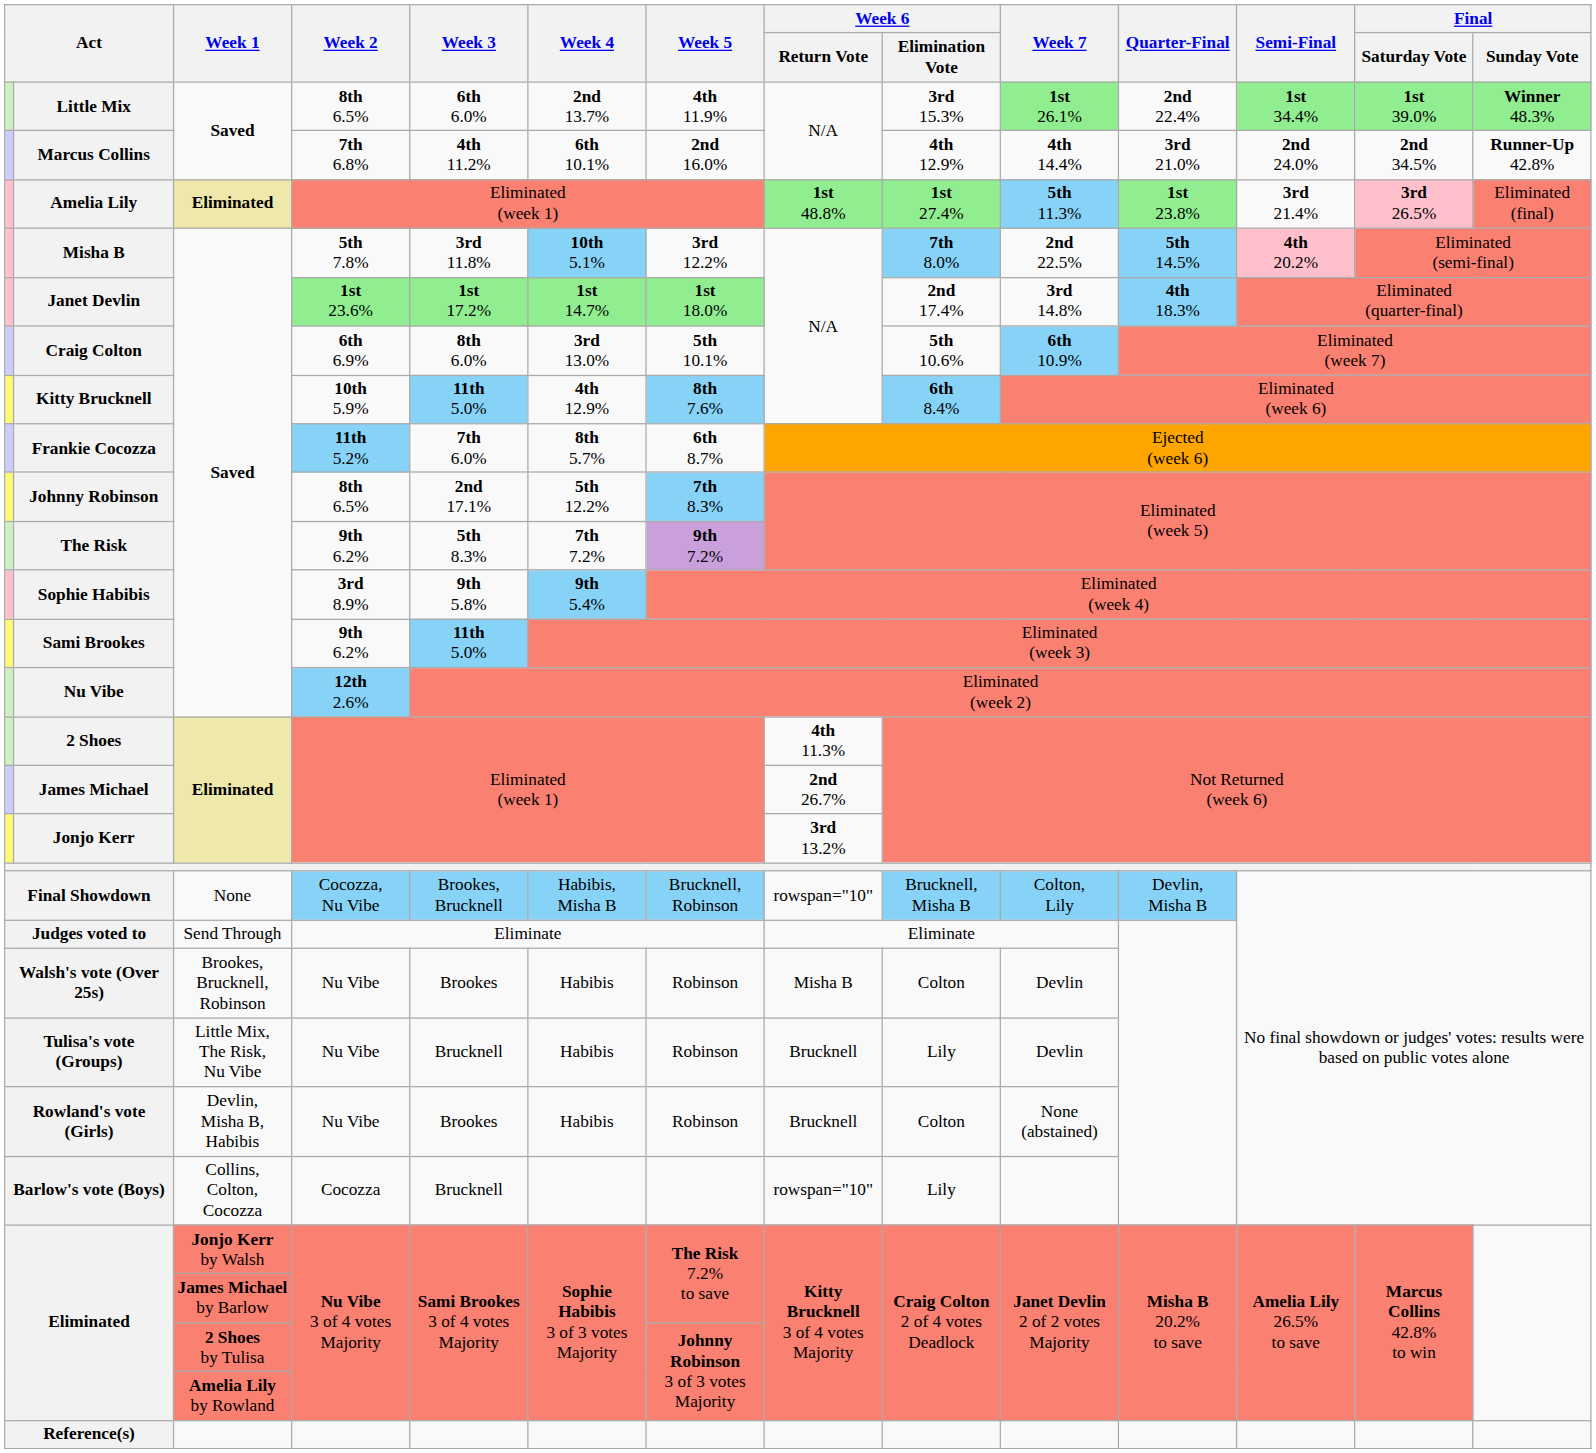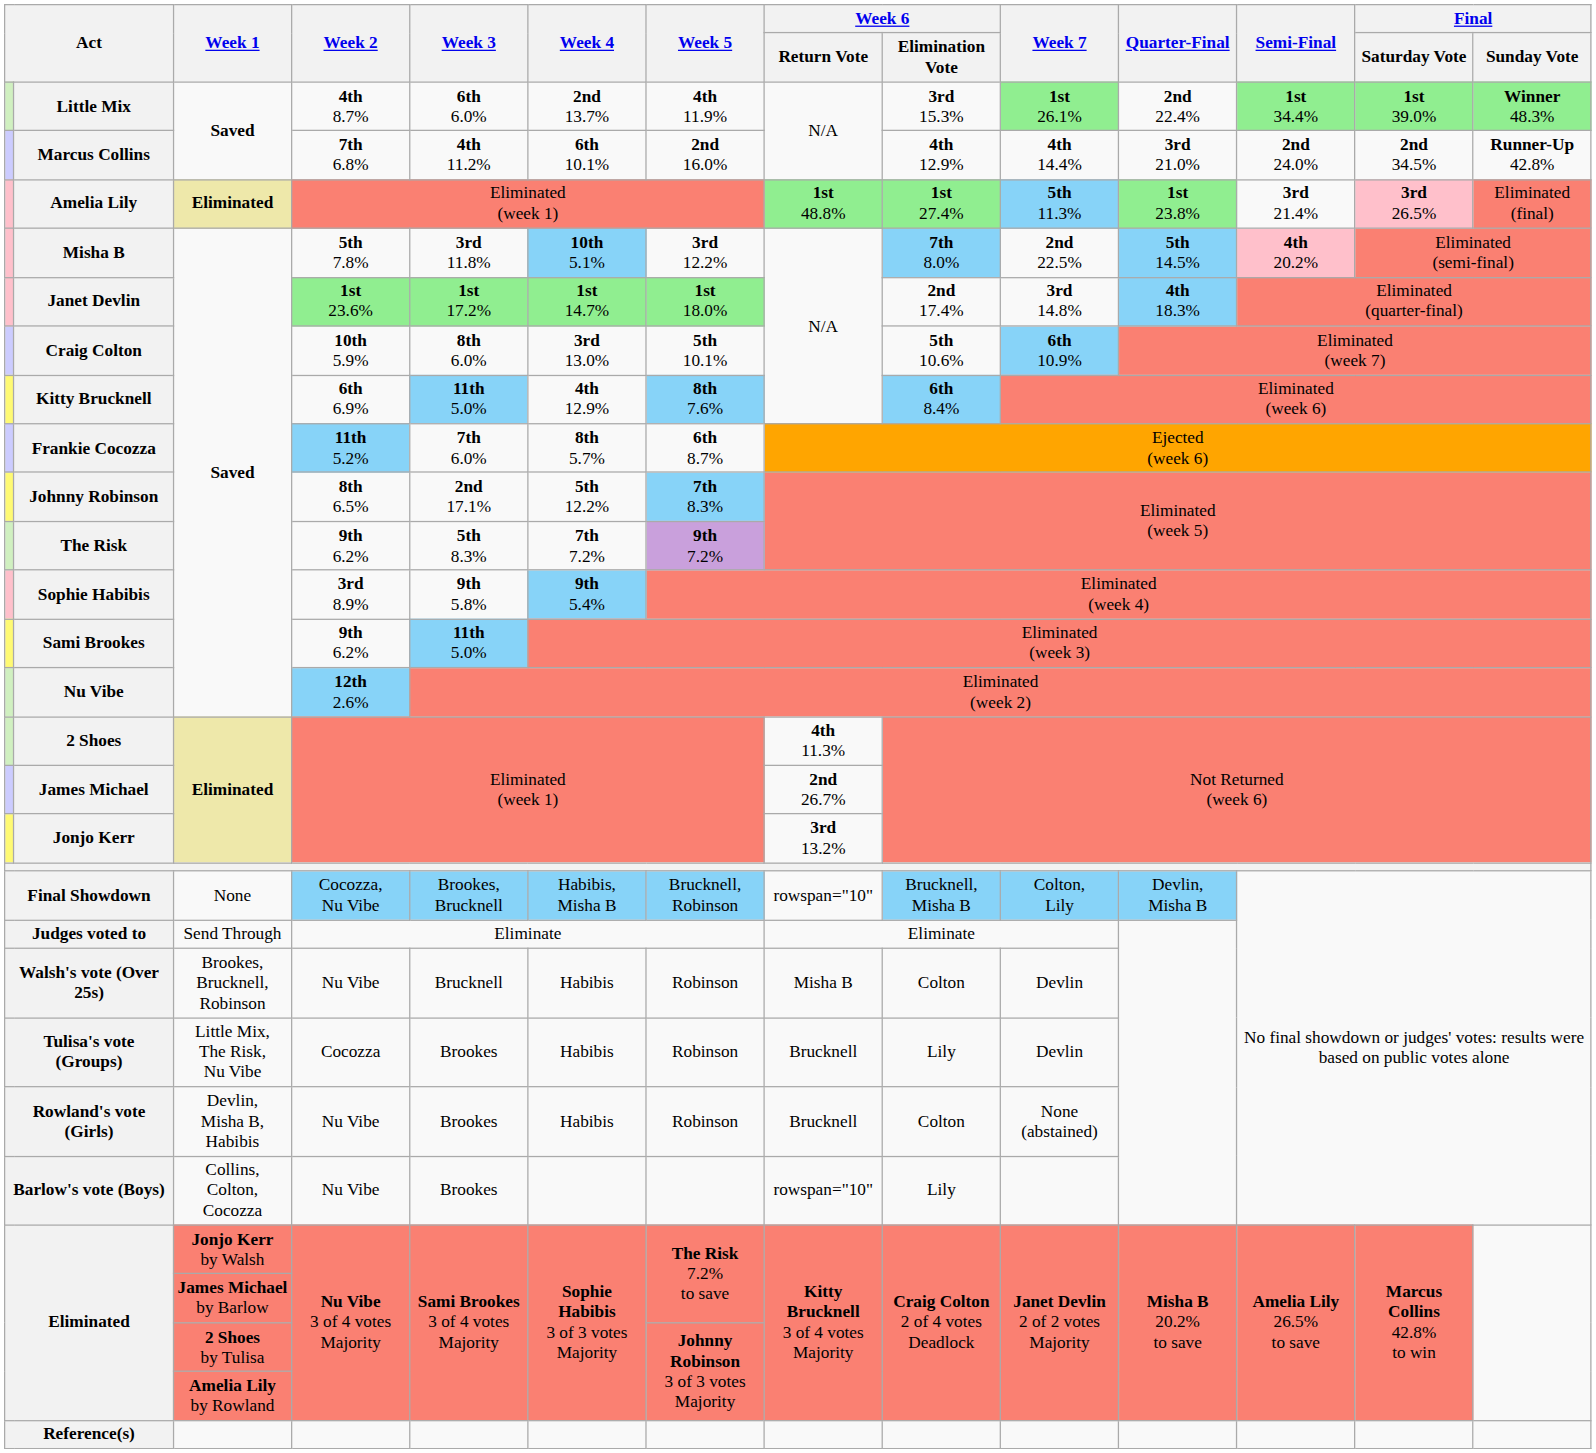(351, 105) 8th 6.5% -> (351, 105) 4th 8.7%
(351, 349) 6th 6.9% -> (351, 349) 10th 5.9%
(351, 398) 10th 5.9% -> (351, 398) 6th 6.9%
(469, 982) Brookes -> (469, 982) Brucknell
(351, 1051) Nu Vibe -> (351, 1051) Cocozza
(469, 1051) Brucknell -> (469, 1051) Brookes
(351, 1189) Cocozza -> (351, 1189) Nu Vibe
(469, 1189) Brucknell -> (469, 1189) Brookes
